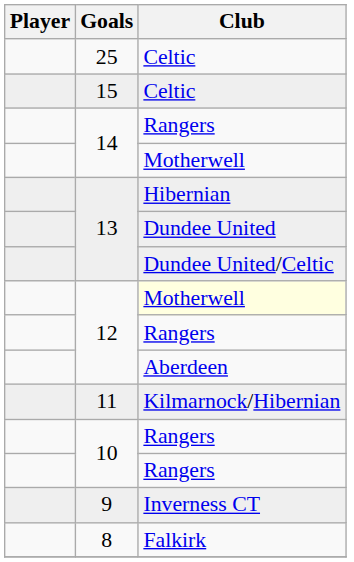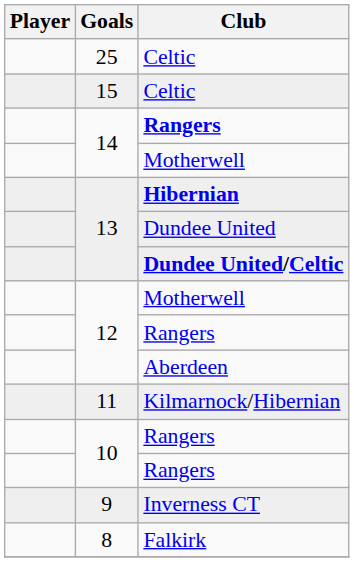(179, 125) normal -> (182, 125) bold
(187, 194) normal -> (191, 194) bold
(239, 263) normal -> (243, 263) bold
(194, 297) lightyellow background -> (194, 297) no background
